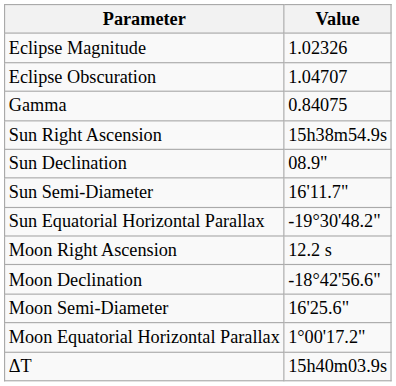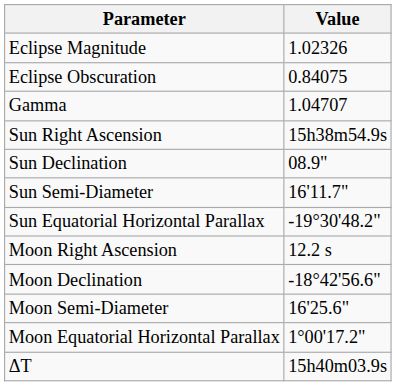(318, 76) 1.04707 -> (318, 76) 0.84075
(318, 105) 0.84075 -> (318, 105) 1.04707
